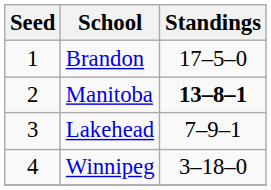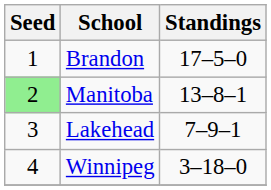(33, 94) no background -> (33, 94) lightgreen background
(213, 94) bold -> (213, 94) normal
